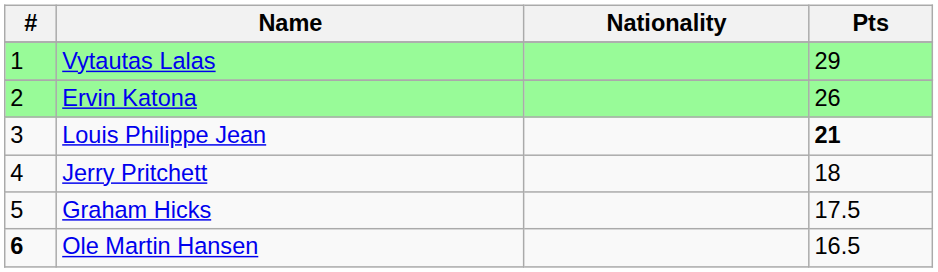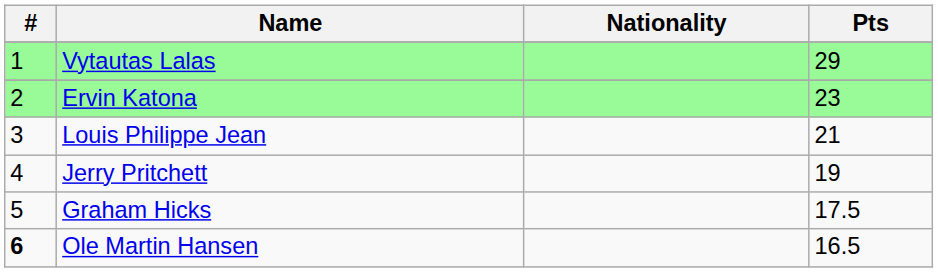(828, 98) 26 -> (828, 98) 23
(828, 135) bold -> (828, 135) normal
(828, 172) 18 -> (828, 172) 19
